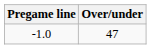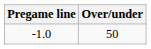(112, 34) 47 -> (112, 34) 50
